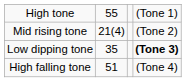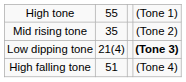(111, 31) 21(4) -> (111, 31) 35
(111, 49) 35 -> (111, 49) 21(4)
